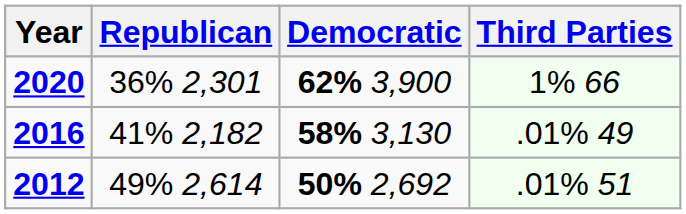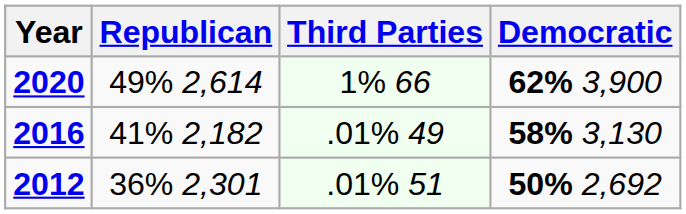columns swapped: (374, 31) <-> (575, 31)
(186, 82) 36% 2,301 -> (186, 82) 49% 2,614
(186, 184) 49% 2,614 -> (186, 184) 36% 2,301
